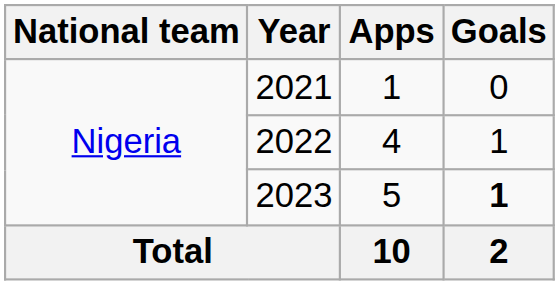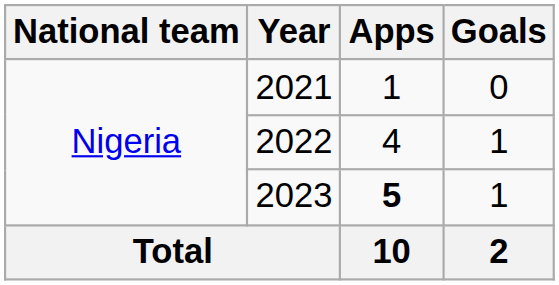(392, 196) normal -> (392, 196) bold
(499, 196) bold -> (499, 196) normal
